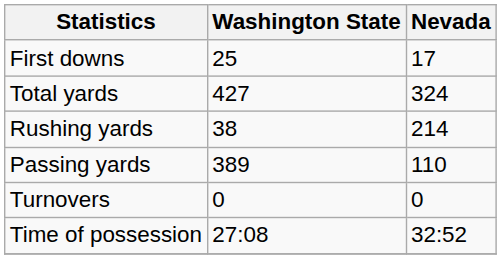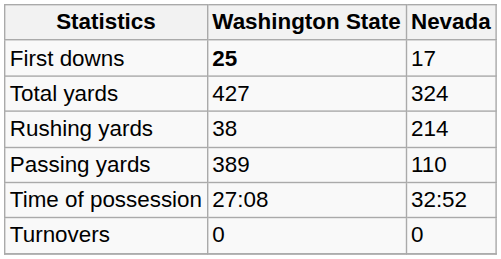(225, 57) normal -> (225, 57) bold
rows swapped: (60, 199) <-> (106, 235)
